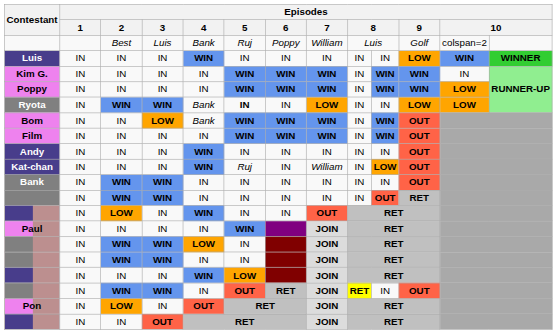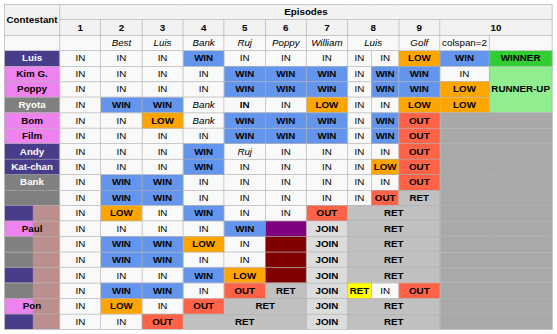(245, 151) IN -> (245, 151) Ruj
(245, 167) Ruj -> (245, 167) IN
(327, 167) William -> (327, 167) IN
